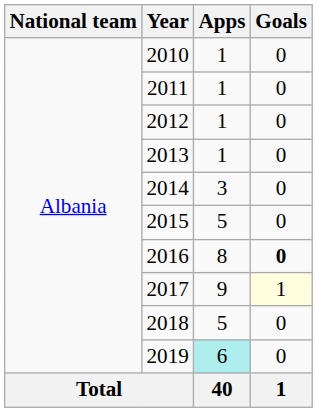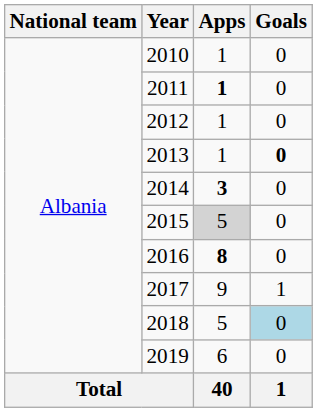(222, 88) normal -> (222, 88) bold
(281, 155) normal -> (281, 155) bold
(222, 188) normal -> (222, 188) bold
(222, 222) no background -> (222, 222) lightgrey background
(222, 255) normal -> (222, 255) bold
(281, 255) bold -> (281, 255) normal
(281, 289) lightyellow background -> (281, 289) no background
(281, 322) no background -> (281, 322) lightblue background
(222, 356) paleturquoise background -> (222, 356) no background
